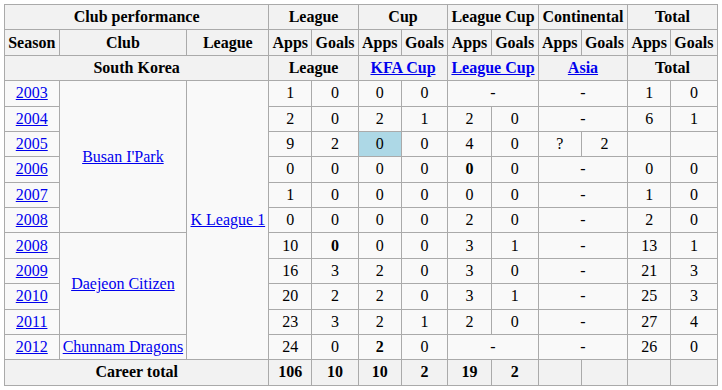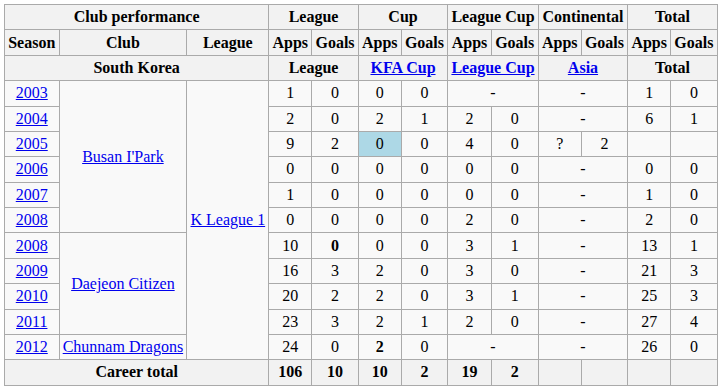(469, 169) bold -> (469, 169) normal
